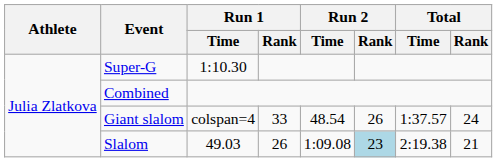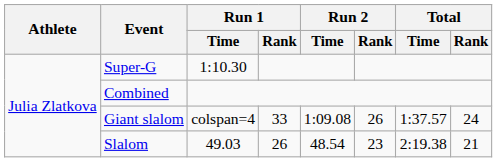(327, 118) 48.54 -> (327, 118) 1:09.08
(327, 144) 1:09.08 -> (327, 144) 48.54
(375, 144) lightblue background -> (375, 144) no background
